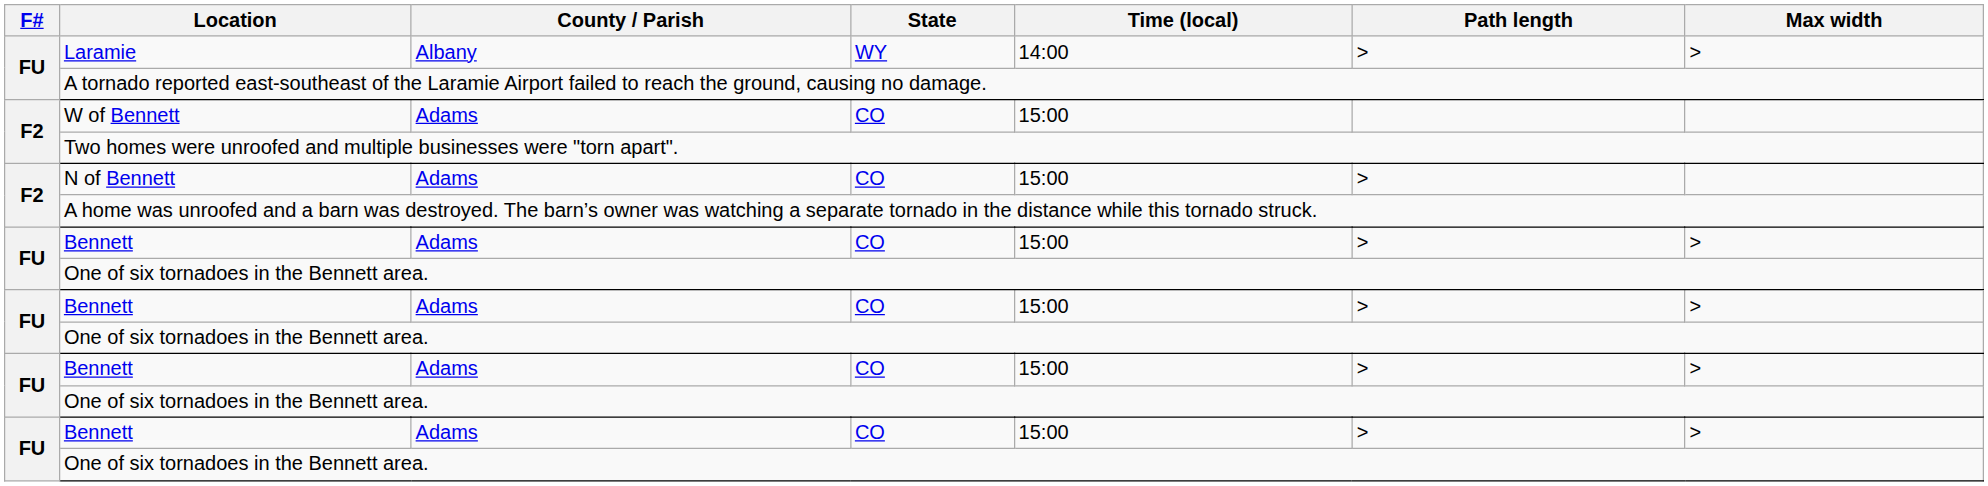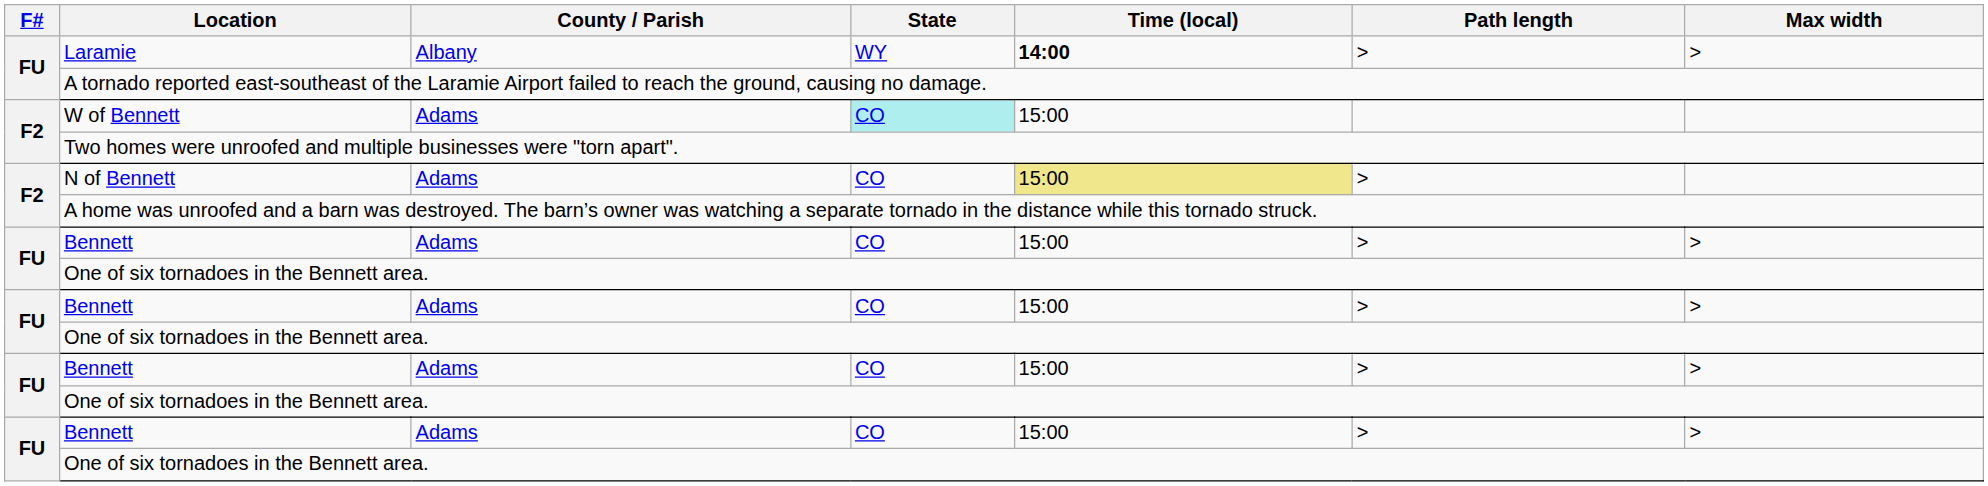(1044, 52) normal -> (1044, 52) bold
(870, 115) no background -> (870, 115) paleturquoise background
(1044, 178) no background -> (1044, 178) khaki background
